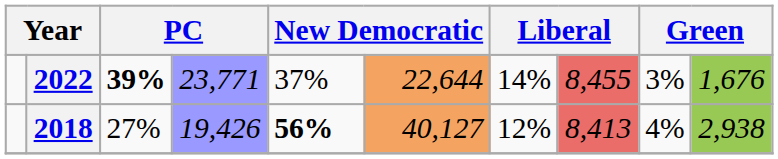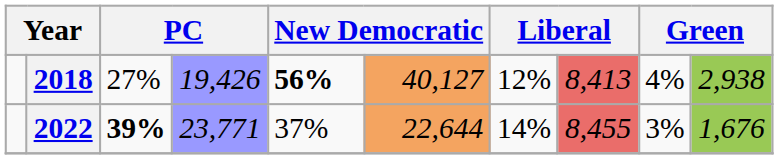rows swapped: (63, 79) <-> (63, 127)
